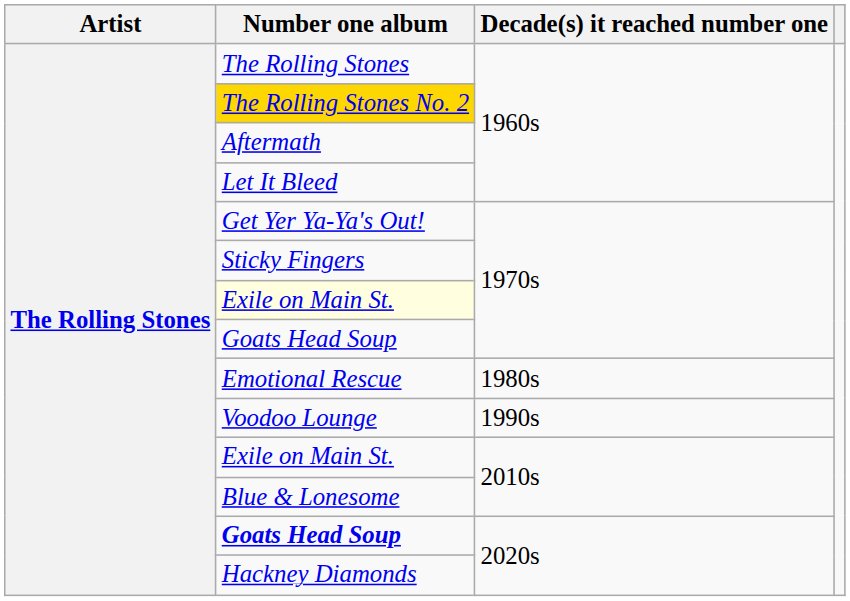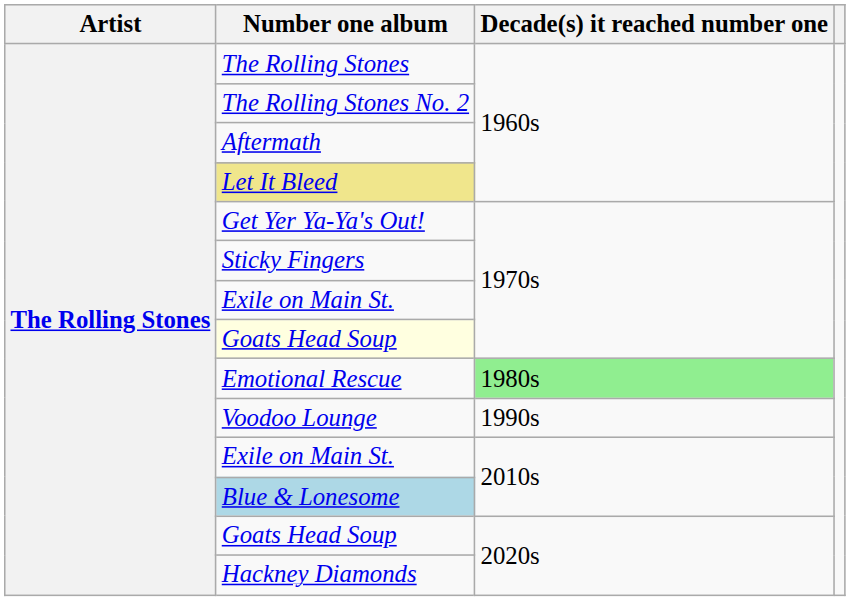(345, 102) gold background -> (345, 102) no background
(280, 181) no background -> (280, 181) khaki background
(308, 299) lightyellow background -> (308, 299) no background
(309, 338) no background -> (309, 338) lightyellow background
(510, 378) no background -> (510, 378) lightgreen background
(311, 496) no background -> (311, 496) lightblue background
(311, 535) bold -> (309, 535) normal
